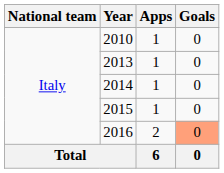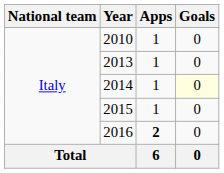(197, 86) no background -> (197, 86) lightyellow background
(156, 132) normal -> (156, 132) bold
(197, 132) lightsalmon background -> (197, 132) no background
